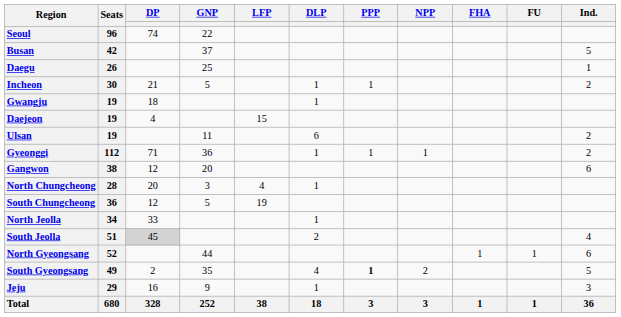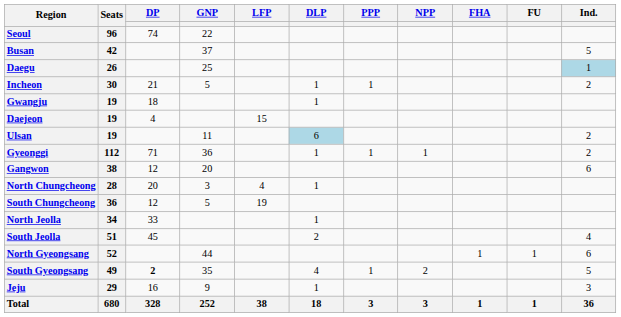(589, 68) no background -> (589, 68) lightblue background
(316, 136) no background -> (316, 136) lightblue background
(153, 237) lightgrey background -> (153, 237) no background
(153, 271) normal -> (153, 271) bold
(371, 271) bold -> (371, 271) normal
